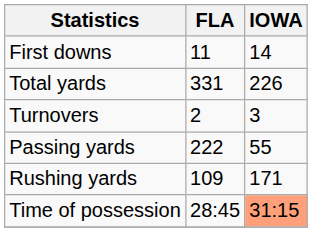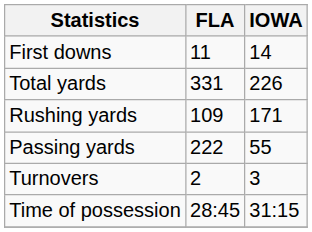rows swapped: (73, 178) <-> (54, 115)
(274, 210) lightsalmon background -> (274, 210) no background
